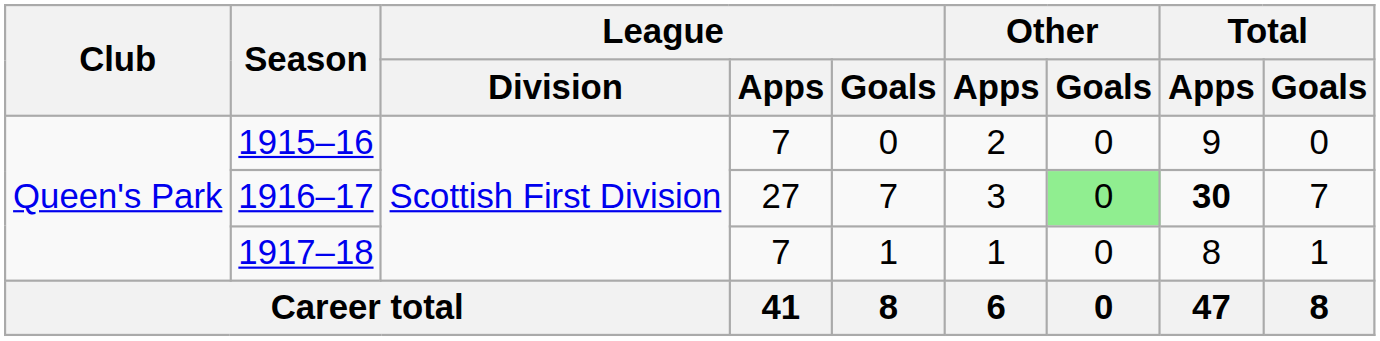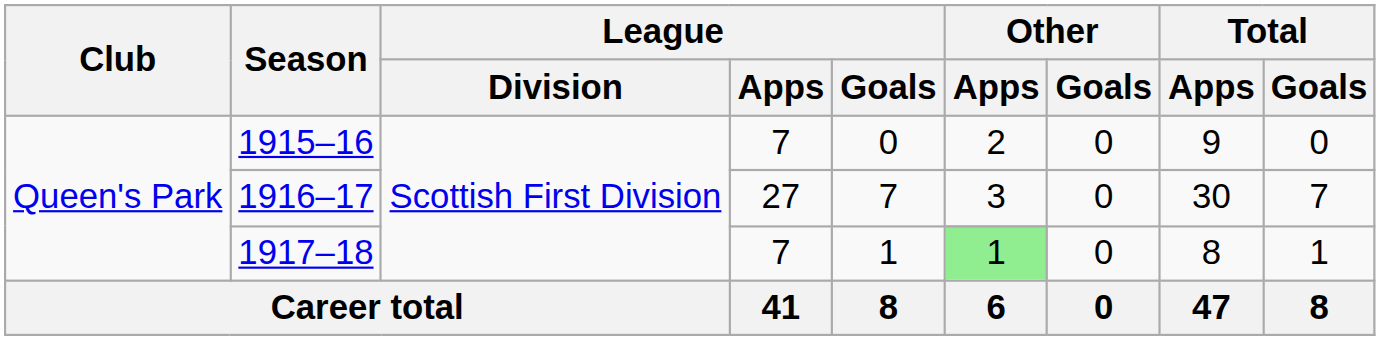(1104, 197) lightgreen background -> (1104, 197) no background
(1211, 197) bold -> (1211, 197) normal
(996, 252) no background -> (996, 252) lightgreen background
